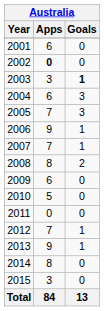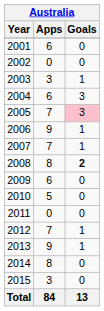(49, 63) bold -> (49, 63) normal
(82, 79) bold -> (82, 79) normal
(82, 113) no background -> (82, 113) pink background
(82, 163) normal -> (82, 163) bold
